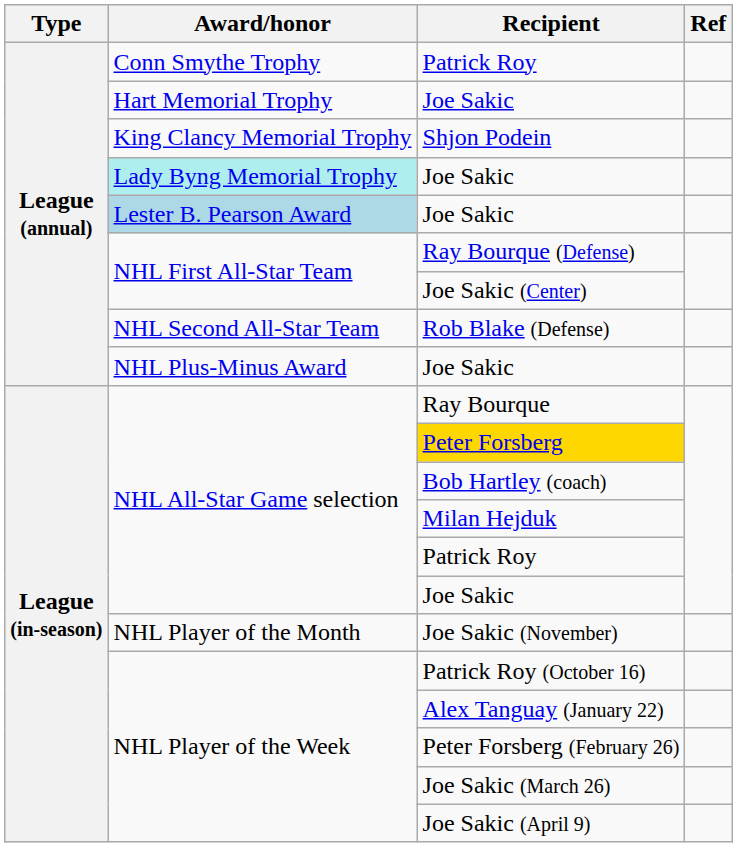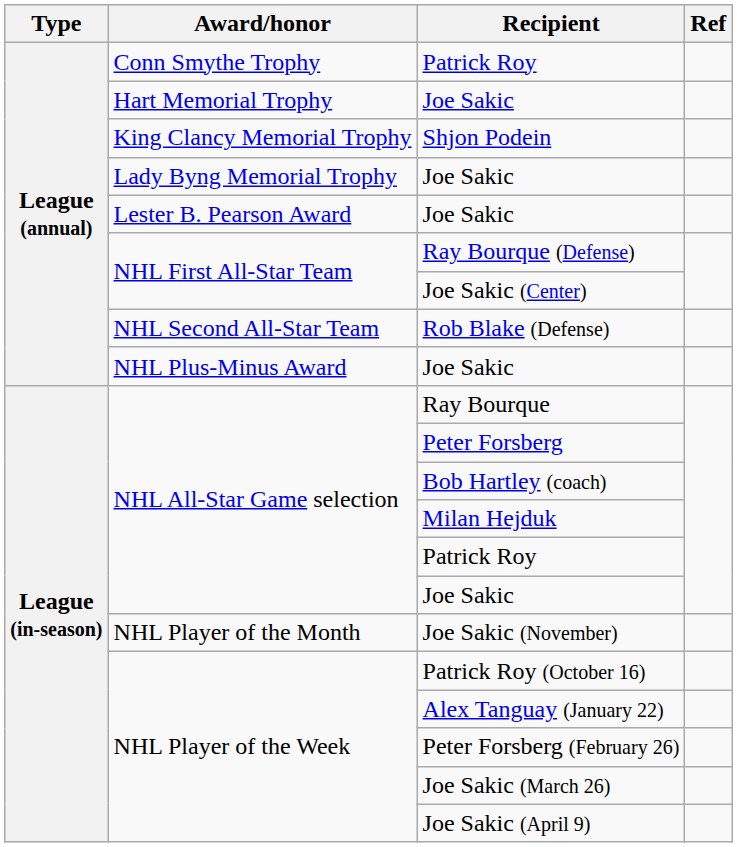(255, 175) paleturquoise background -> (255, 175) no background
(232, 213) lightblue background -> (232, 213) no background
(493, 442) gold background -> (493, 442) no background
